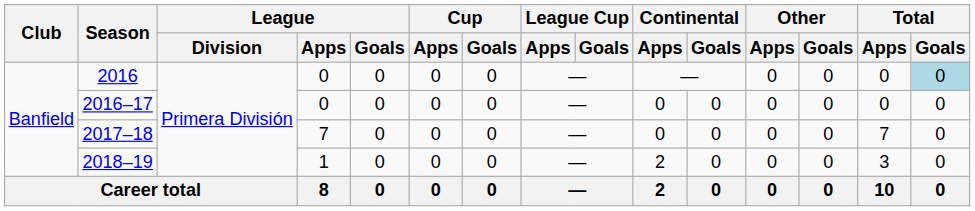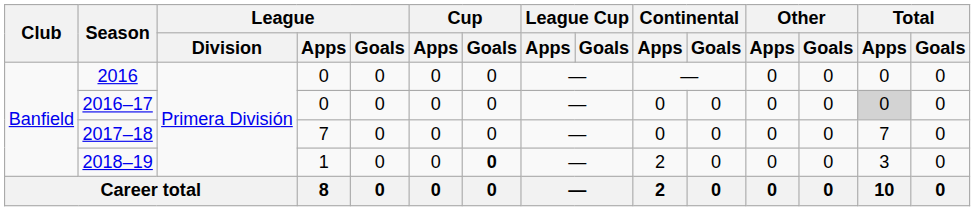(940, 76) lightblue background -> (940, 76) no background
(884, 104) no background -> (884, 104) lightgrey background
(492, 162) normal -> (492, 162) bold
